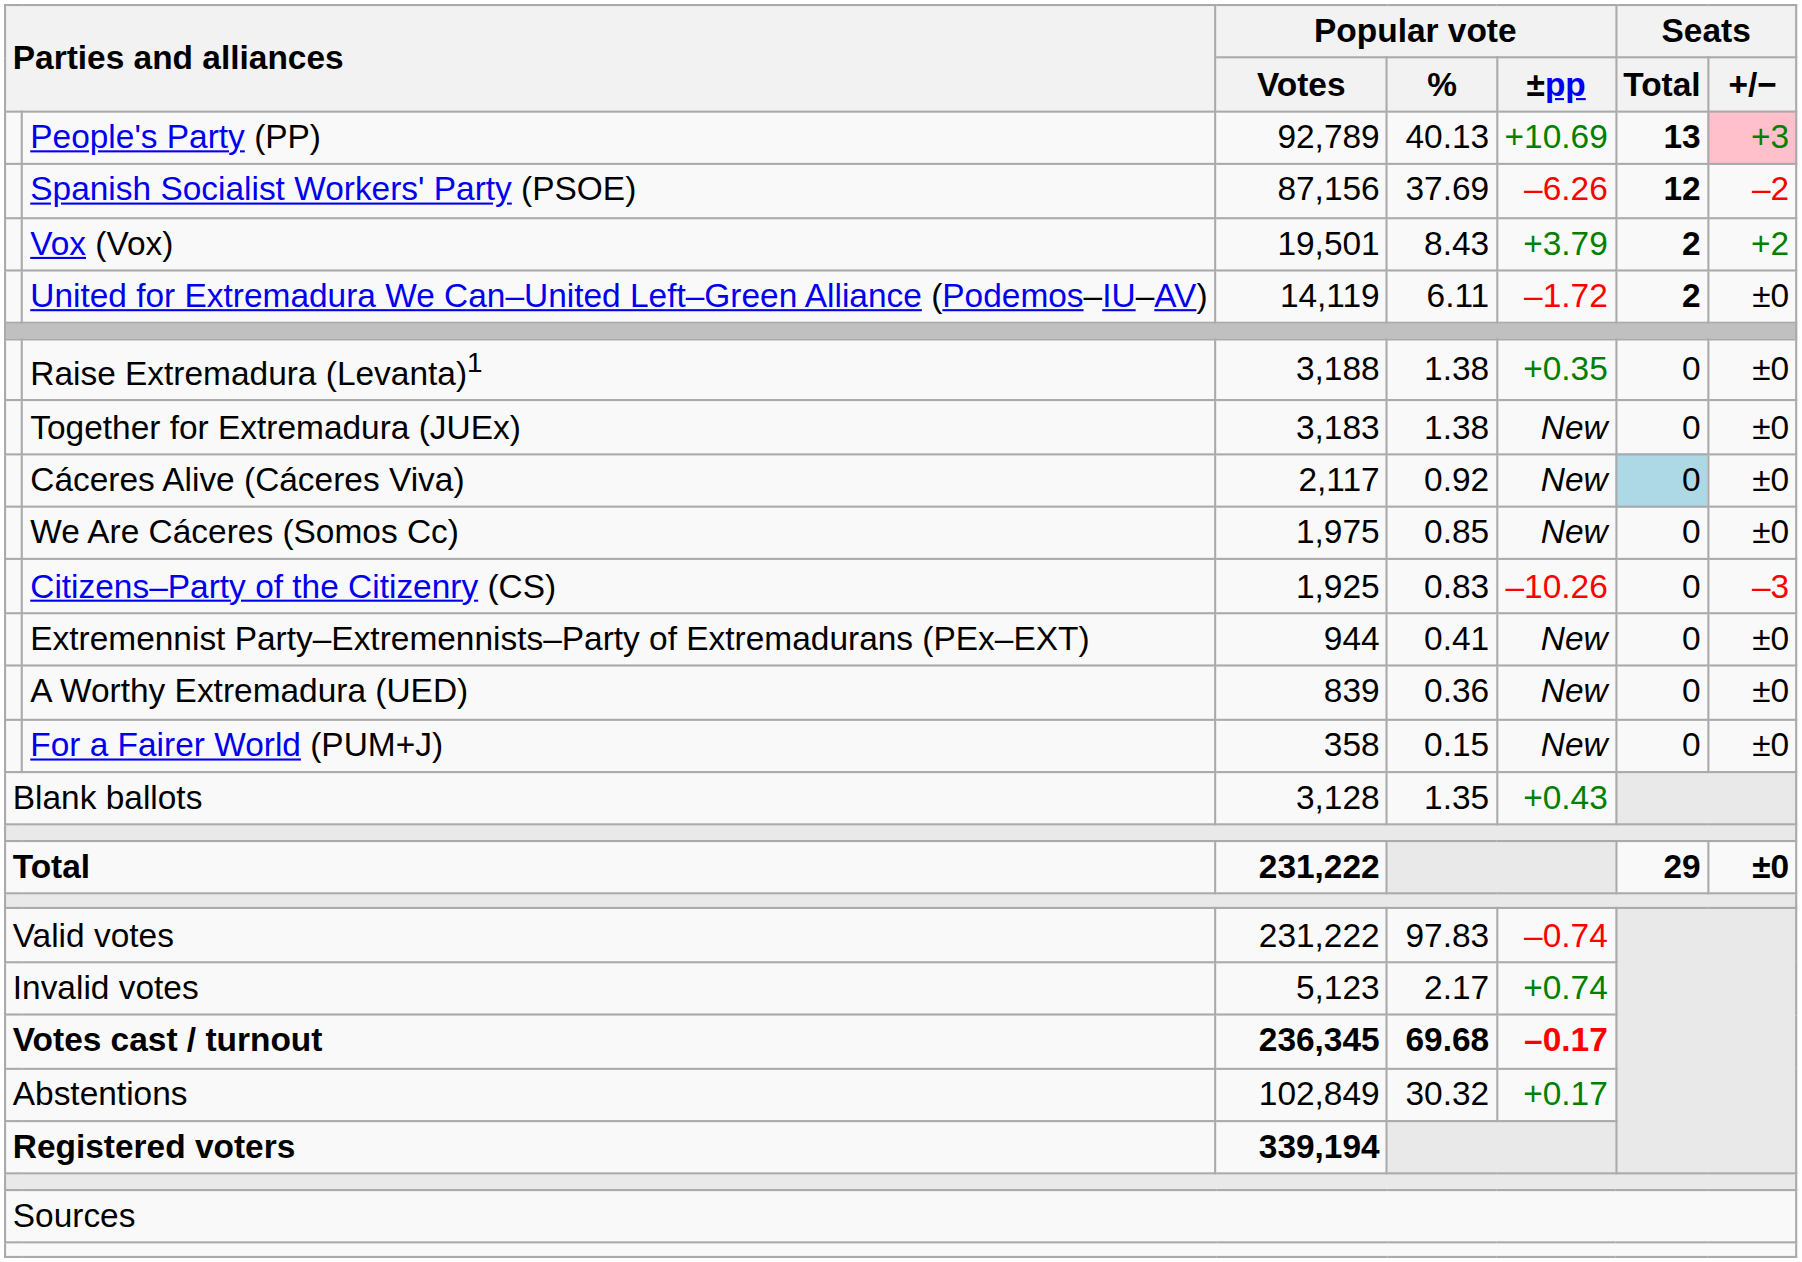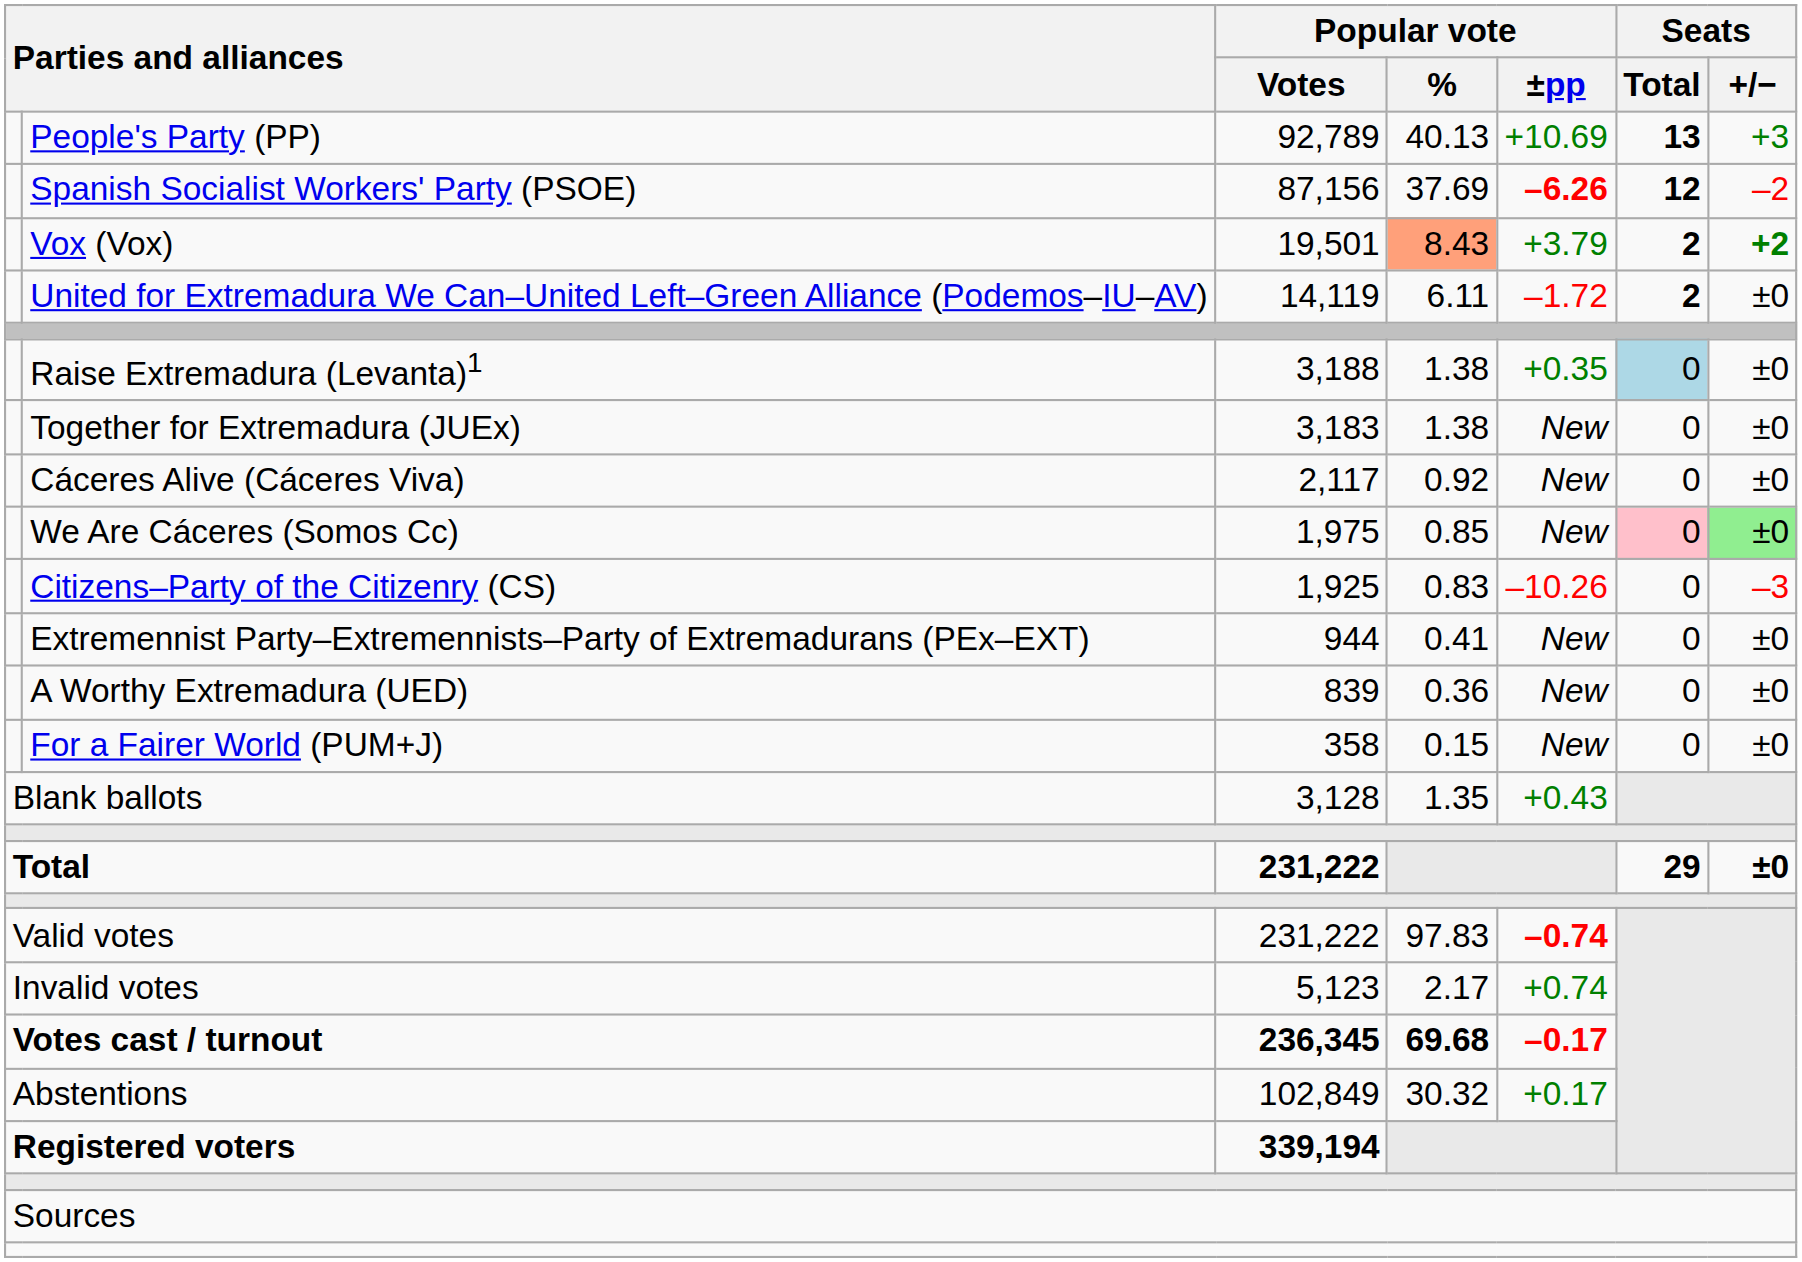(1770, 137) pink background -> (1770, 137) no background
(1566, 190) normal -> (1566, 190) bold
(1457, 243) no background -> (1457, 243) lightsalmon background
(1770, 243) normal -> (1770, 243) bold
(1691, 369) no background -> (1691, 369) lightblue background
(1691, 479) lightblue background -> (1691, 479) no background
(1691, 532) no background -> (1691, 532) pink background
(1771, 532) no background -> (1771, 532) lightgreen background
(1566, 934) normal -> (1566, 934) bold
